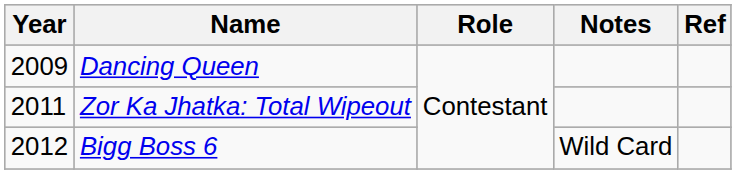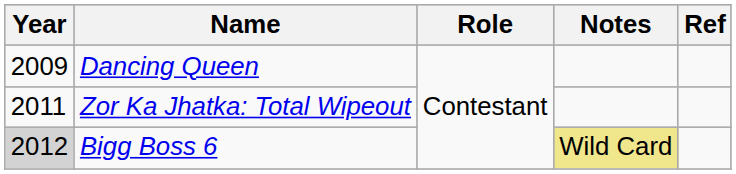(39, 147) no background -> (39, 147) lightgrey background
(616, 147) no background -> (616, 147) khaki background
